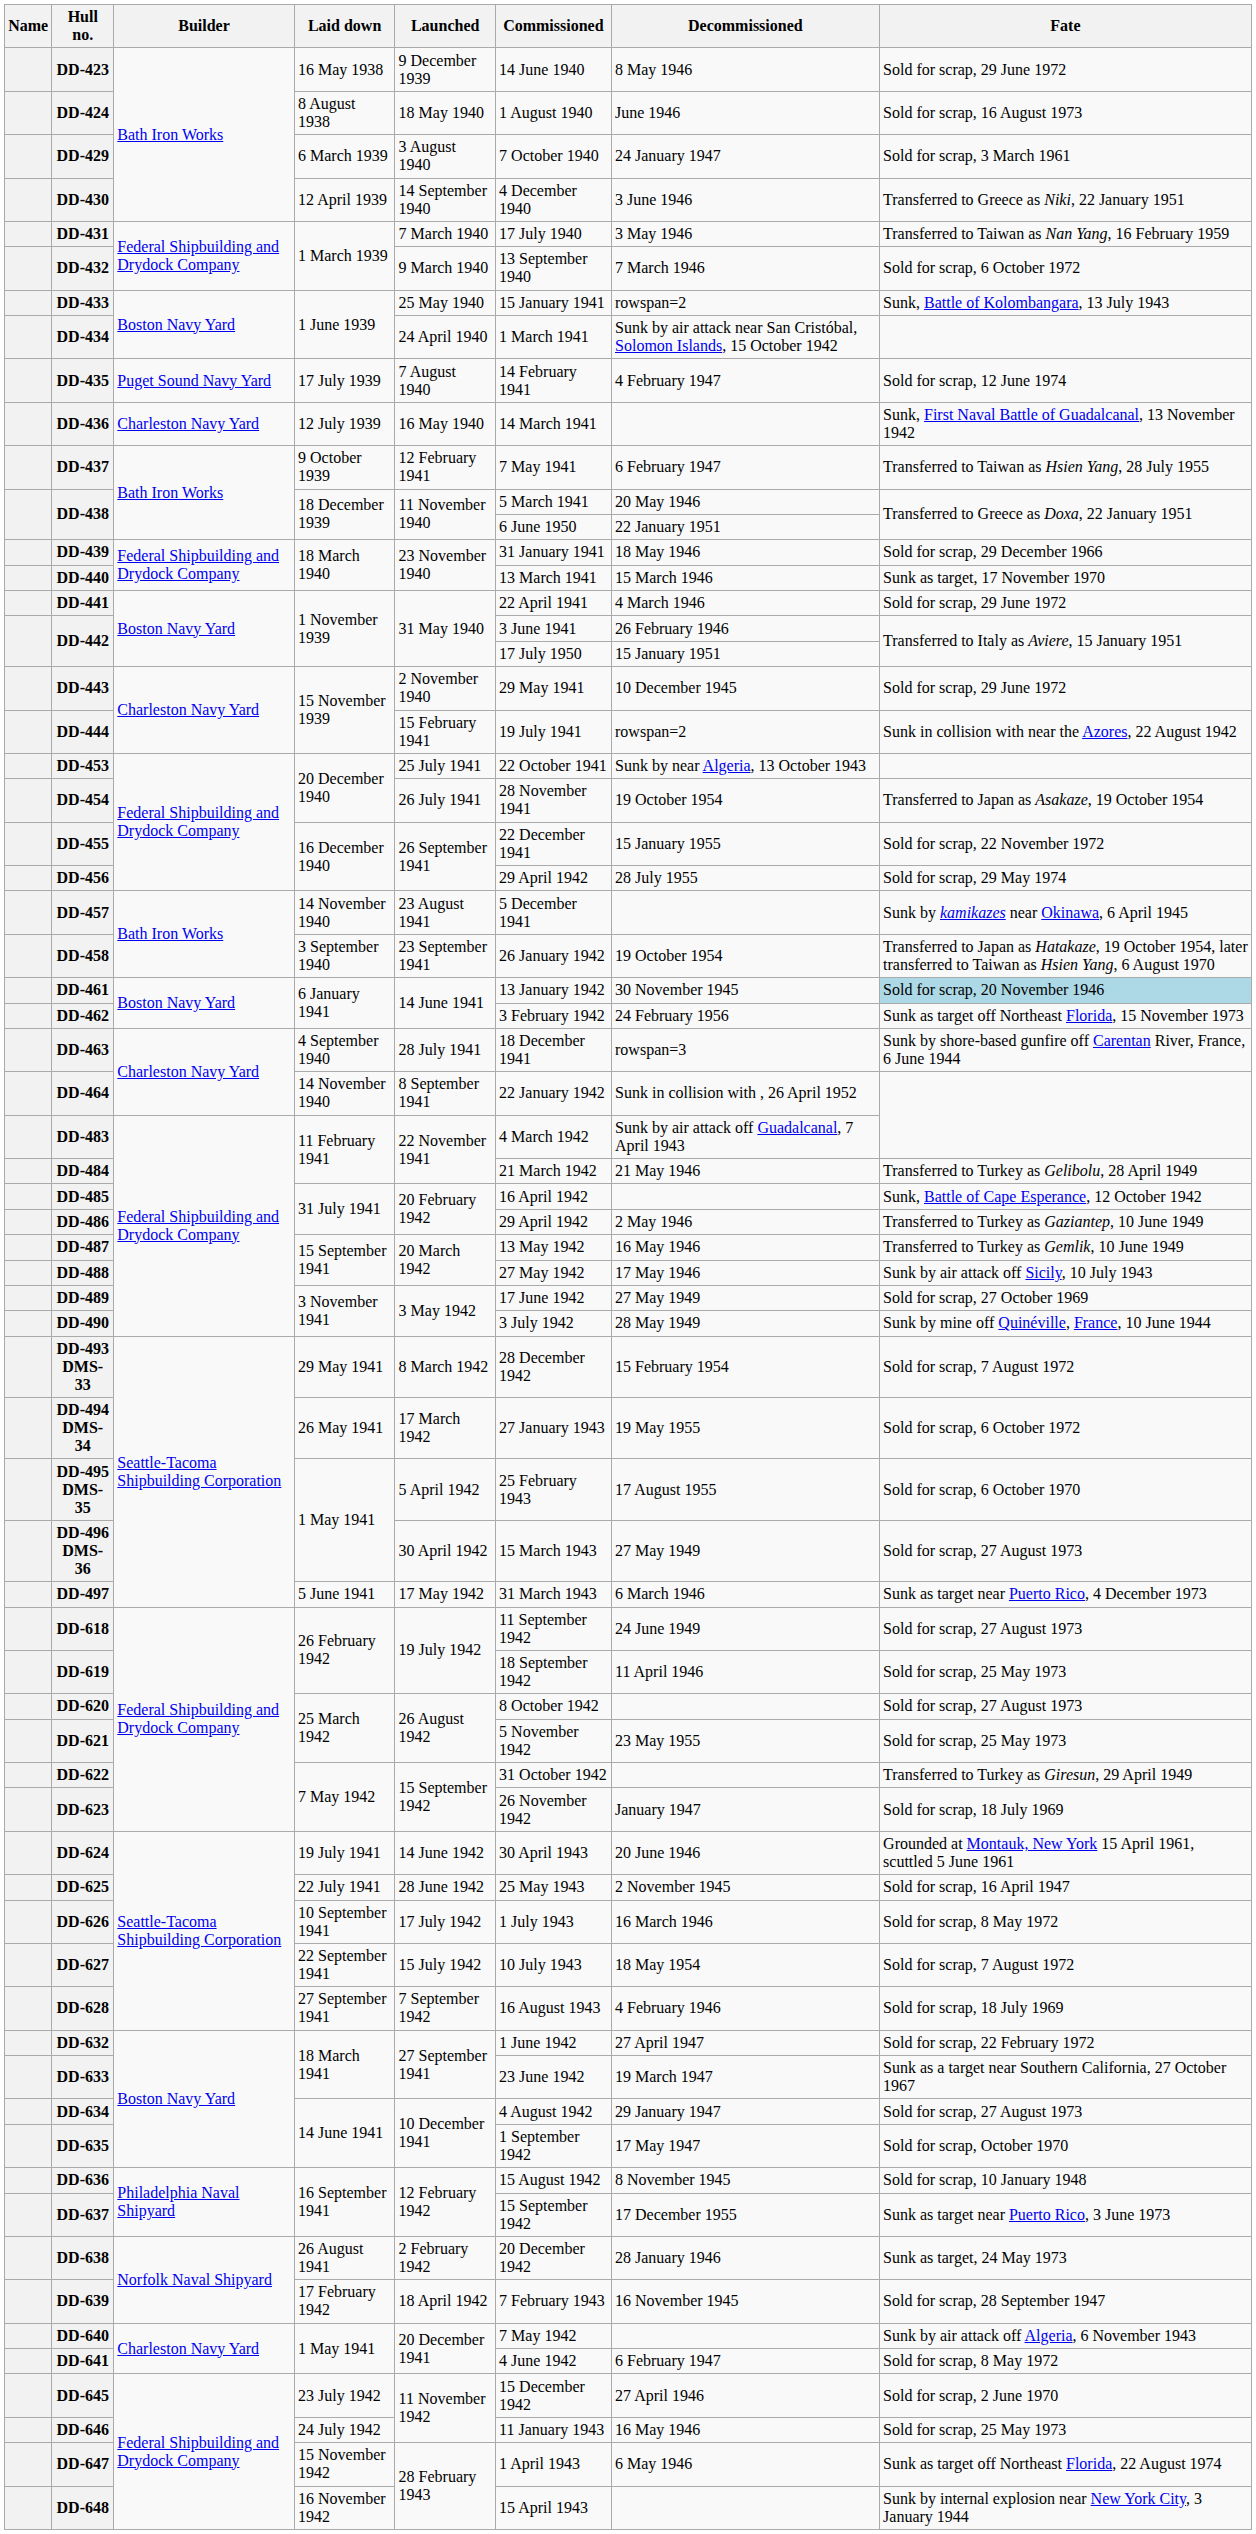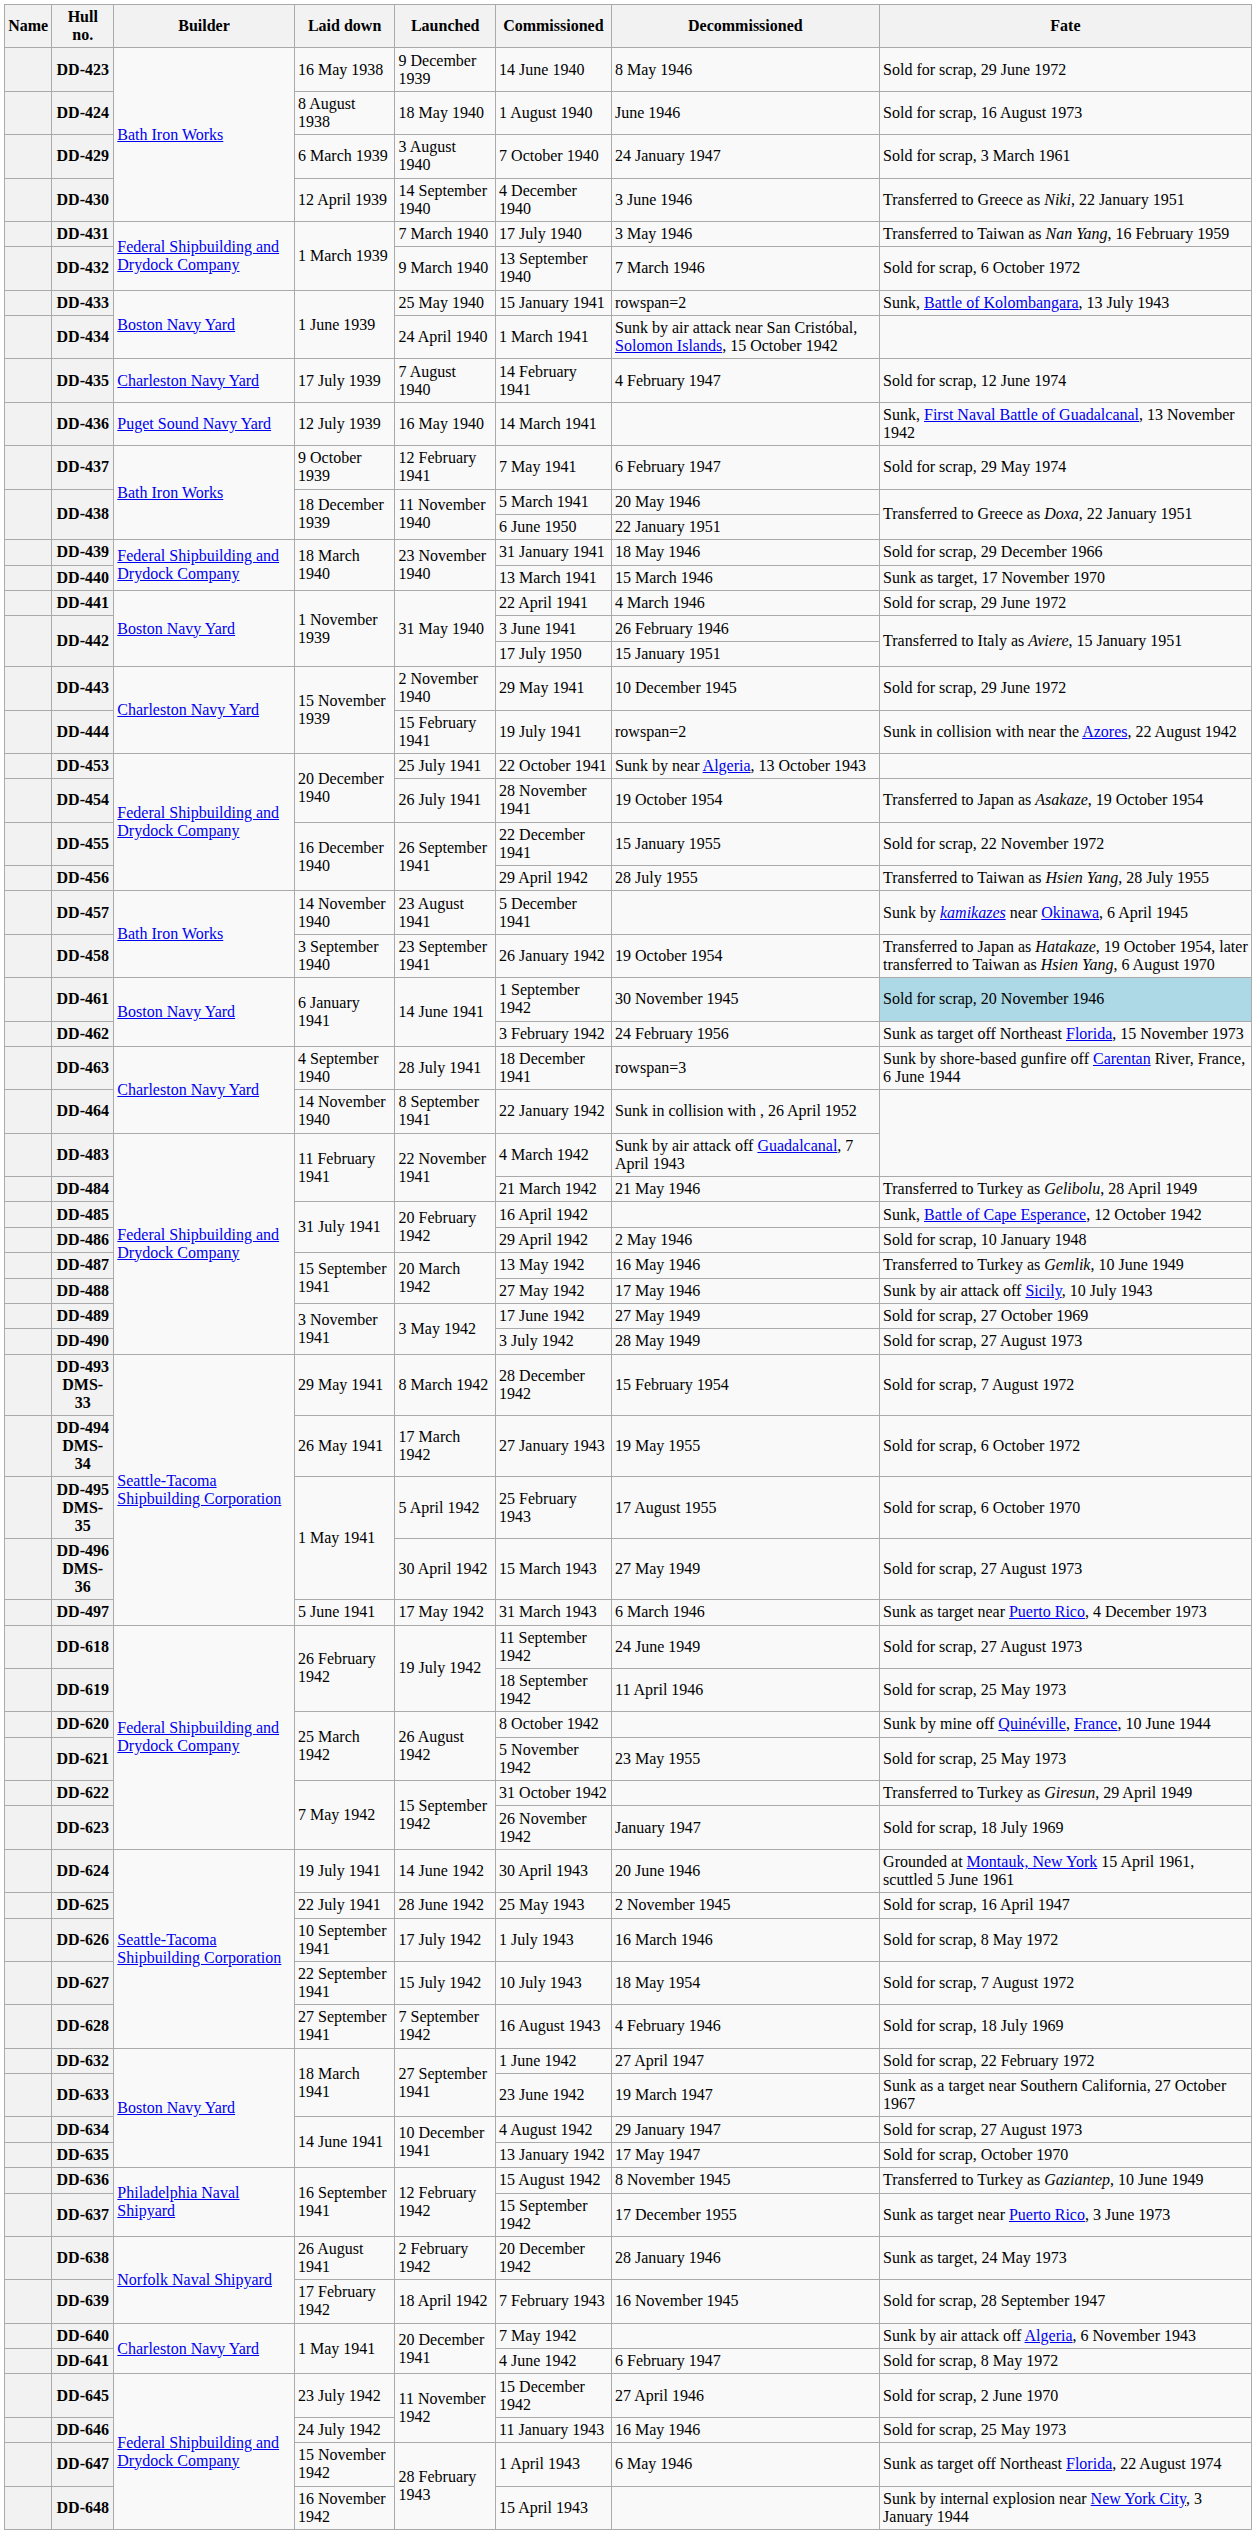(194, 380) Puget Sound Navy Yard -> (188, 380) Charleston Navy Yard
(188, 423) Charleston Navy Yard -> (194, 423) Puget Sound Navy Yard
(1046, 467) Transferred to Taiwan as Hsien Yang, 28 July 1955 -> (975, 467) Sold for scrap, 29 May 1974
(975, 878) Sold for scrap, 29 May 1974 -> (1046, 878) Transferred to Taiwan as Hsien Yang, 28 July 1955
(552, 990) 13 January 1942 -> (539, 999) 1 September 1942
(1043, 1221) Transferred to Turkey as Gaziantep, 10 June 1949 -> (985, 1239) Sold for scrap, 10 January 1948
(1047, 1323) Sunk by mine off Quinéville, France, 10 June 1944 -> (983, 1341) Sold for scrap, 27 August 1973
(983, 1706) Sold for scrap, 27 August 1973 -> (1047, 1724) Sunk by mine off Quinéville, France, 10 June 1944
(539, 2145) 1 September 1942 -> (552, 2154) 13 January 1942
(985, 2180) Sold for scrap, 10 January 1948 -> (1043, 2180) Transferred to Turkey as Gaziantep, 10 June 1949
